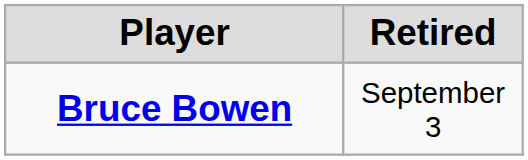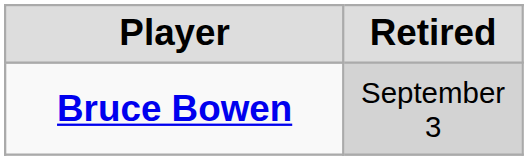(433, 110) no background -> (433, 110) lightgrey background
